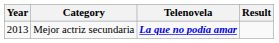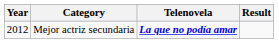(18, 30) 2013 -> (18, 30) 2012
